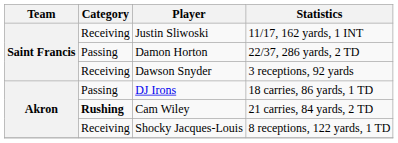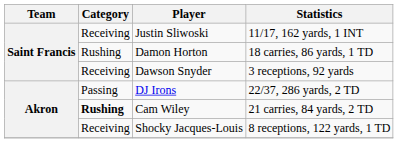(99, 52) Passing -> (101, 52) Rushing
(304, 52) 22/37, 286 yards, 2 TD -> (311, 52) 18 carries, 86 yards, 1 TD
(311, 90) 18 carries, 86 yards, 1 TD -> (304, 90) 22/37, 286 yards, 2 TD
